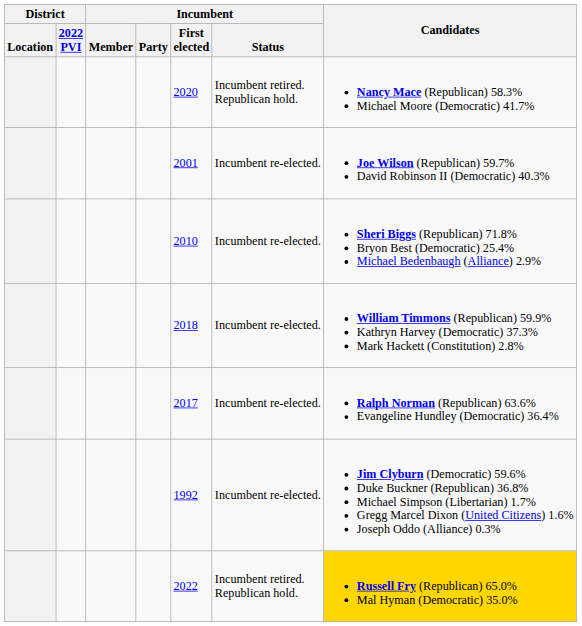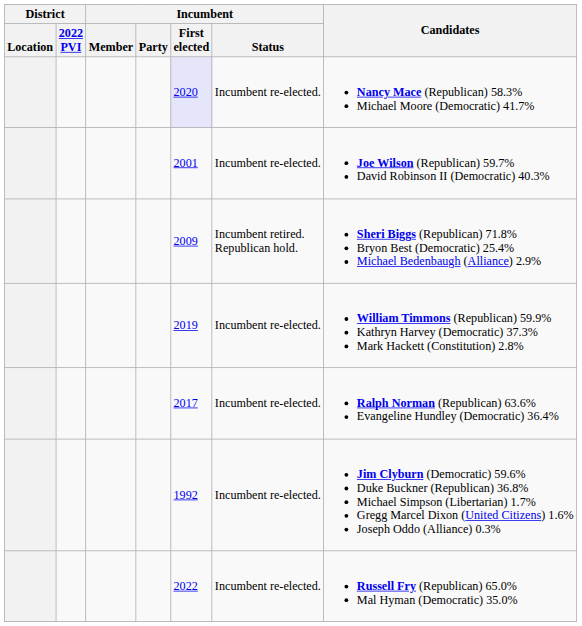(186, 92) no background -> (186, 92) lavender background
(260, 92) Incumbent retired. Republican hold. -> (268, 92) Incumbent re-elected.
(186, 241) 2010 -> (186, 241) 2009
(268, 241) Incumbent re-elected. -> (260, 241) Incumbent retired. Republican hold.
(186, 325) 2018 -> (186, 325) 2019
(260, 586) Incumbent retired. Republican hold. -> (268, 586) Incumbent re-elected.
(450, 593) gold background -> (450, 593) no background
